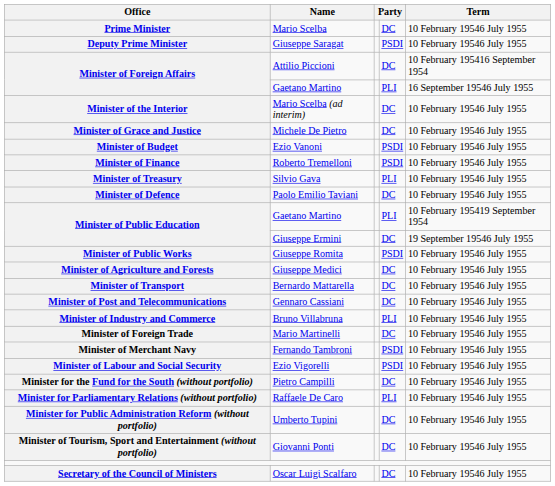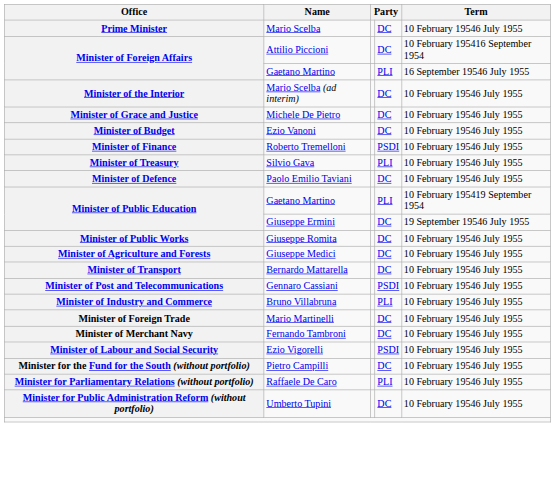- row: (137, 44)
(392, 147) PSDI -> (384, 131) DC
(392, 254) PSDI -> (384, 238) DC
(388, 302) DC -> (388, 286) PSDI
(392, 350) PSDI -> (384, 334) DC
- row: (137, 447)
- row: (137, 473)
